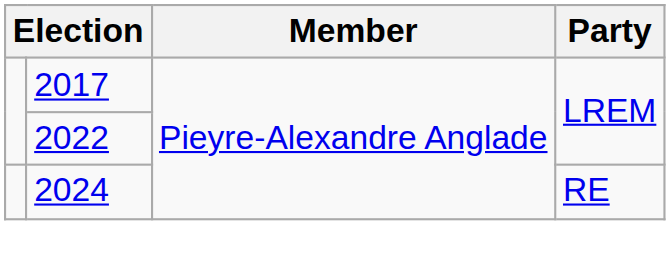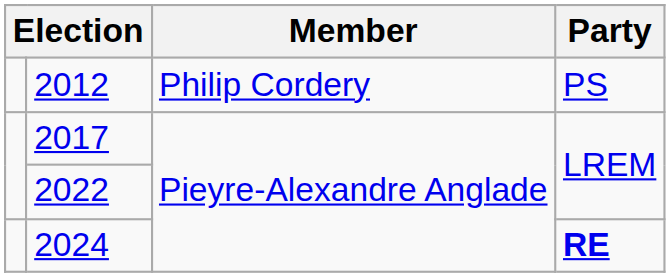+ row: (72, 84)
(586, 191) normal -> (586, 244) bold
